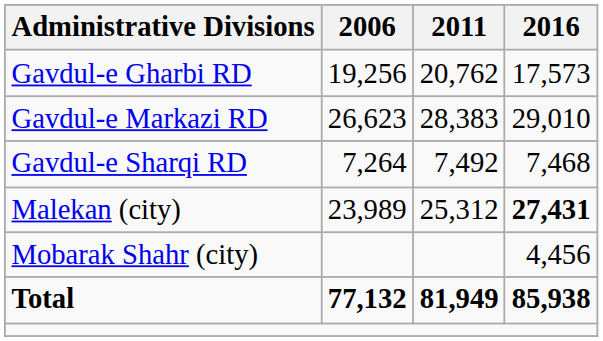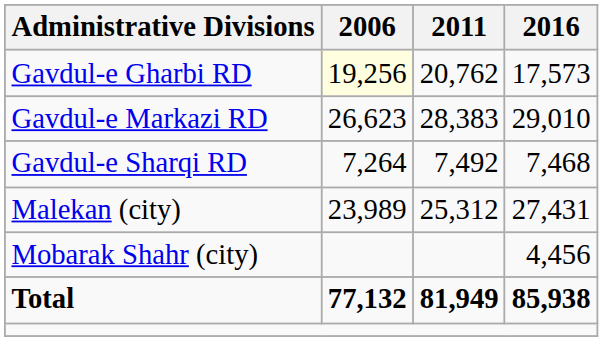(367, 72) no background -> (367, 72) lightyellow background
(551, 208) bold -> (551, 208) normal
